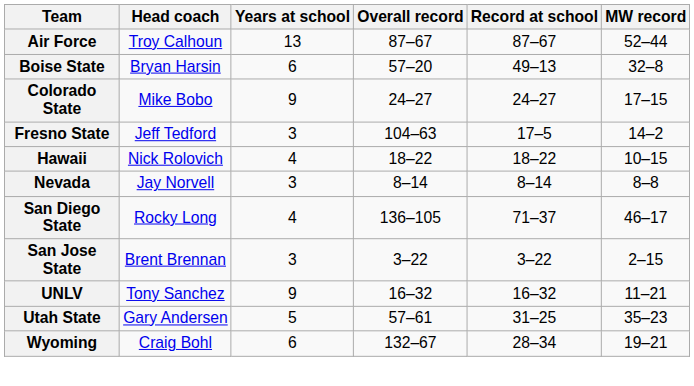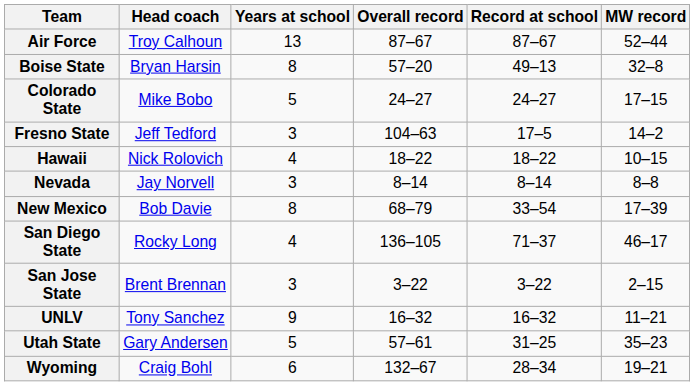(292, 66) 6 -> (292, 66) 8
(292, 100) 9 -> (292, 100) 5
+ row: (62, 208)
